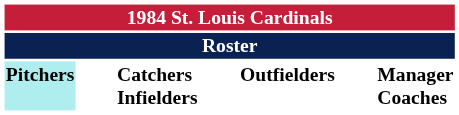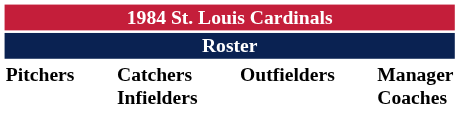(40, 74) paleturquoise background -> (40, 74) no background
